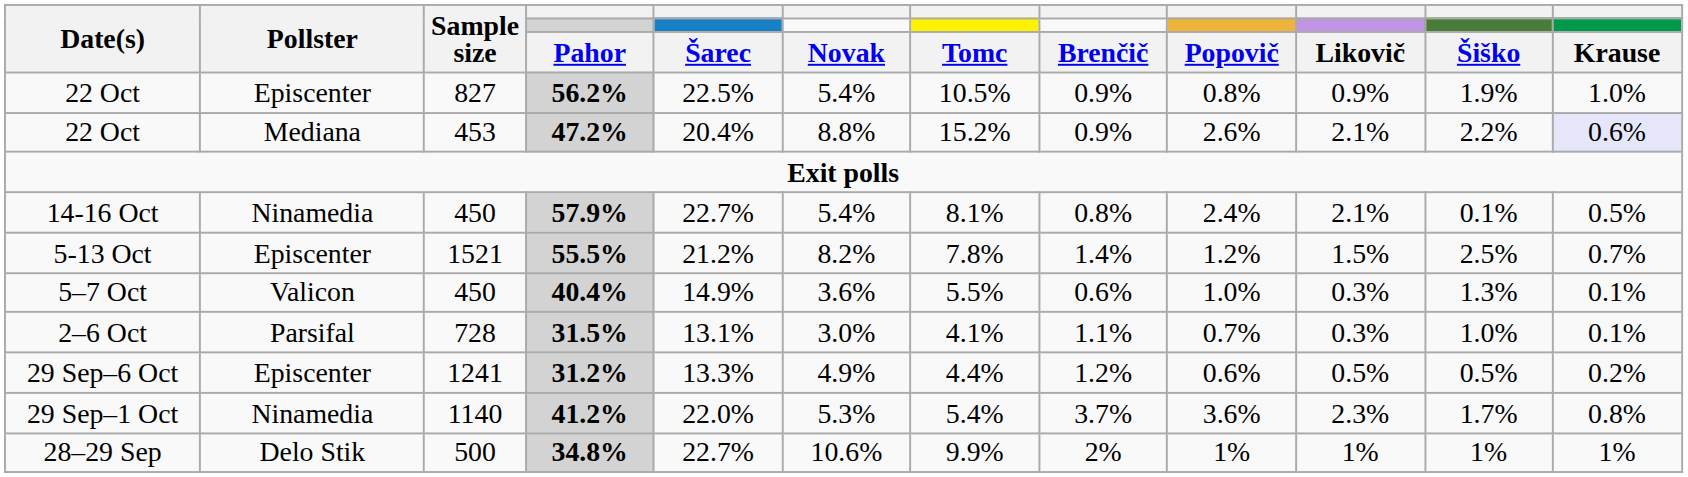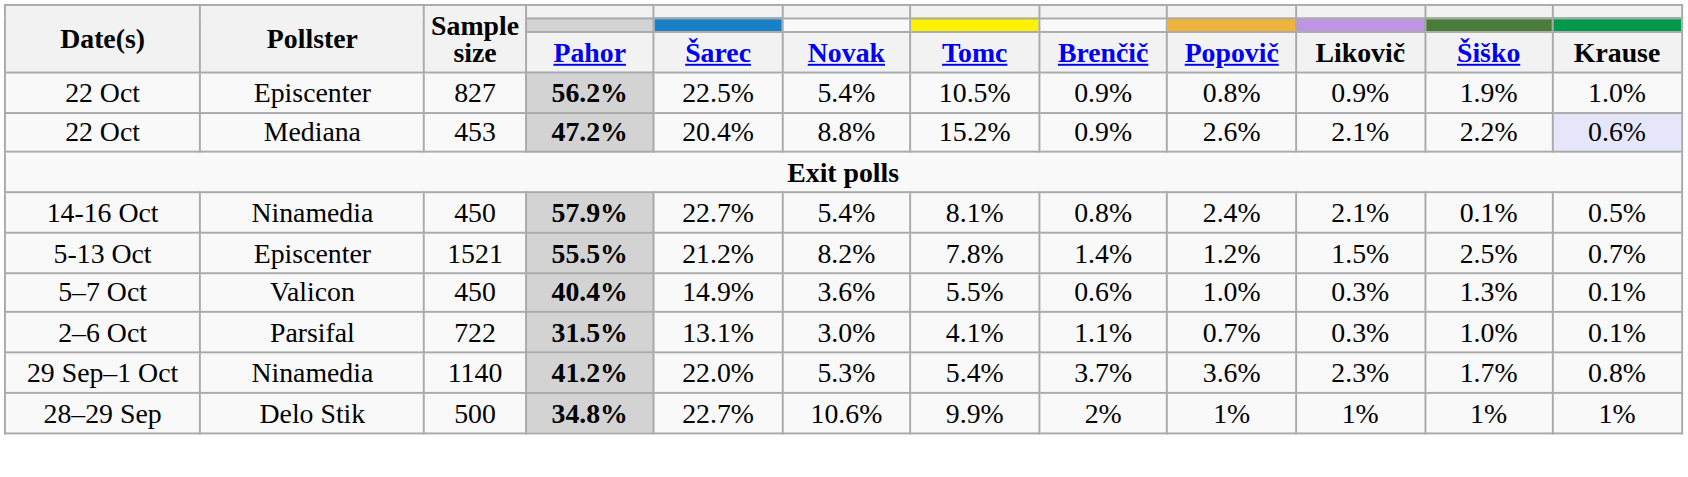(475, 333) 728 -> (475, 333) 722
- row: (103, 373)
